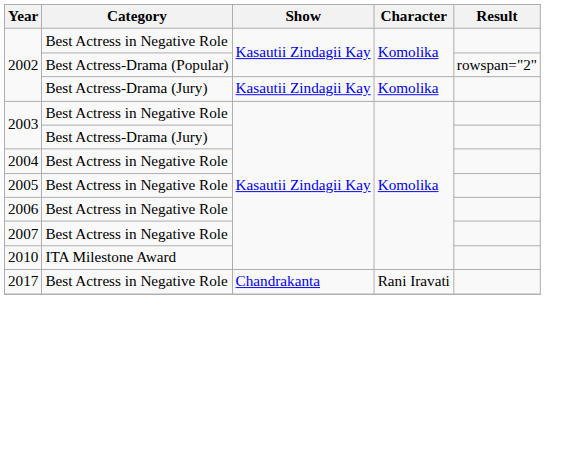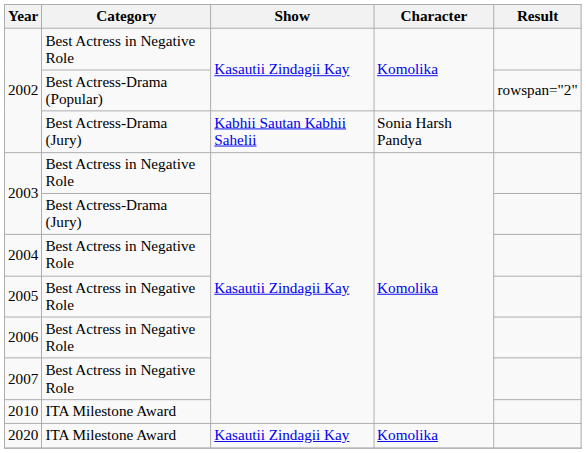(303, 88) Kasautii Zindagii Kay -> (280, 131) Kabhii Sautan Kabhii Sahelii
(408, 88) Komolika -> (414, 131) Sonia Harsh Pandya
- row: (23, 281)
+ row: (23, 435)
